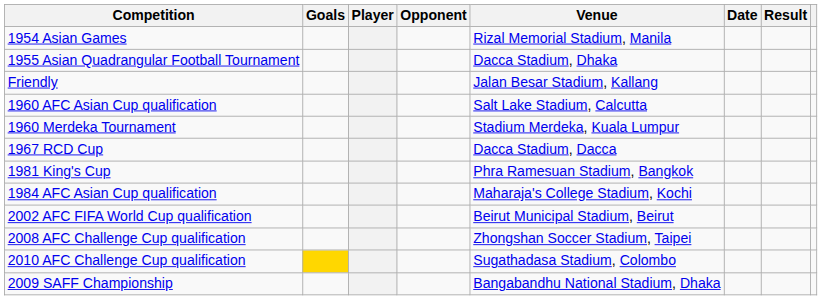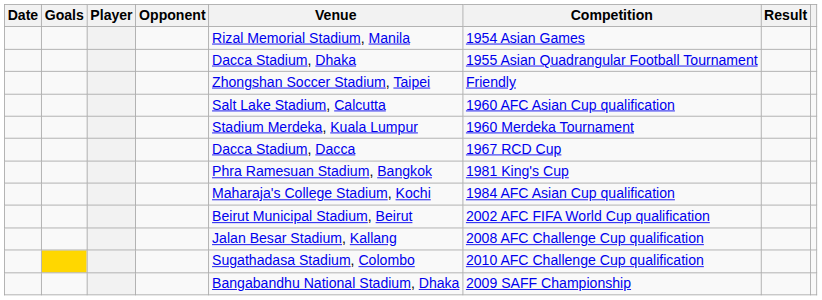columns swapped: (742, 15) <-> (154, 15)
(566, 82) Jalan Besar Stadium, Kallang -> (321, 82) Zhongshan Soccer Stadium, Taipei
(582, 238) Zhongshan Soccer Stadium, Taipei -> (304, 238) Jalan Besar Stadium, Kallang
